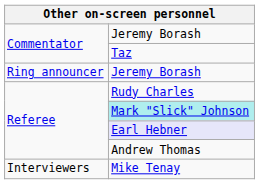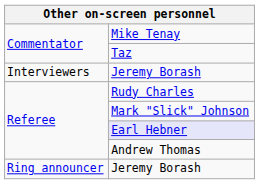(156, 34) Jeremy Borash -> (146, 34) Mike Tenay
(55, 72) Ring announcer -> (48, 72) Interviewers
(180, 111) paleturquoise background -> (180, 111) no background
(48, 169) Interviewers -> (55, 169) Ring announcer
(146, 169) Mike Tenay -> (156, 169) Jeremy Borash
